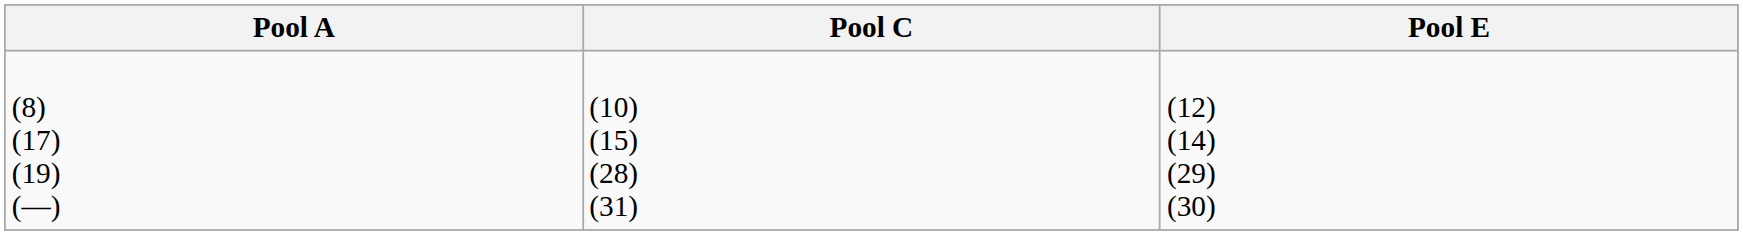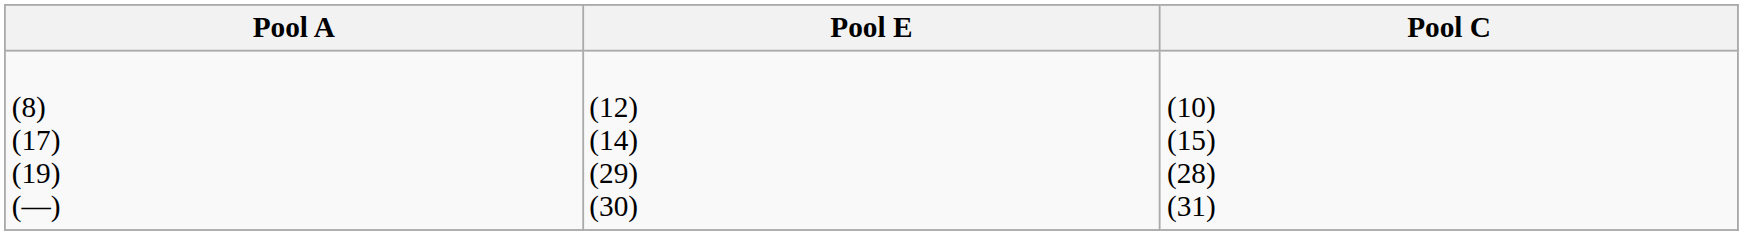columns swapped: (871, 27) <-> (1449, 27)
